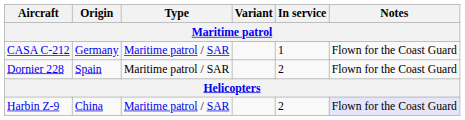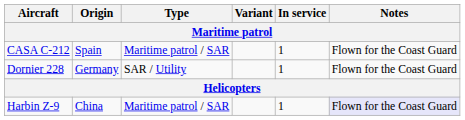(97, 50) Germany -> (88, 50) Spain
(88, 69) Spain -> (97, 69) Germany
(177, 69) Maritime patrol / SAR -> (155, 69) SAR / Utility
(281, 69) 2 -> (281, 69) 1
(281, 106) 2 -> (281, 106) 1
